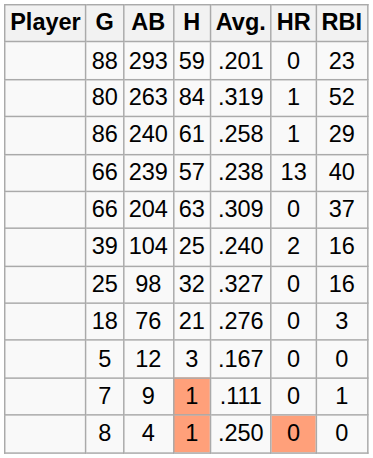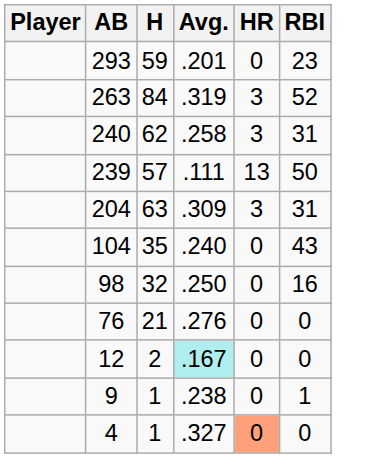- column: (105, 23)
(294, 97) 1 -> (257, 97) 3
(192, 135) 61 -> (155, 135) 62
(294, 135) 1 -> (257, 135) 3
(342, 135) 29 -> (305, 135) 31
(241, 172) .238 -> (204, 172) .111
(342, 172) 40 -> (305, 172) 50
(294, 209) 0 -> (257, 209) 3
(342, 209) 37 -> (305, 209) 31
(192, 246) 25 -> (155, 246) 35
(294, 246) 2 -> (257, 246) 0
(342, 246) 16 -> (305, 246) 43
(241, 284) .327 -> (204, 284) .250
(342, 321) 3 -> (305, 321) 0
(192, 358) 3 -> (155, 358) 2
(241, 358) no background -> (204, 358) paleturquoise background
(192, 396) lightsalmon background -> (155, 396) no background
(241, 396) .111 -> (204, 396) .238
(192, 433) lightsalmon background -> (155, 433) no background
(241, 433) .250 -> (204, 433) .327
